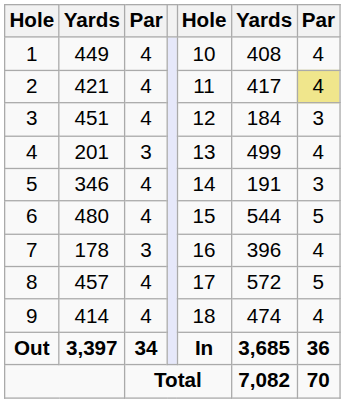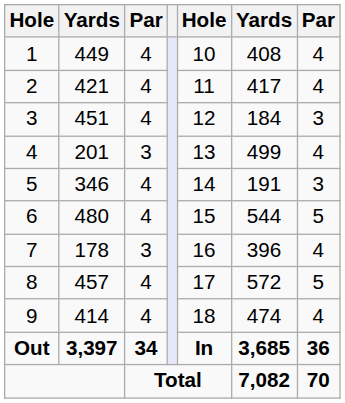(318, 86) khaki background -> (318, 86) no background
